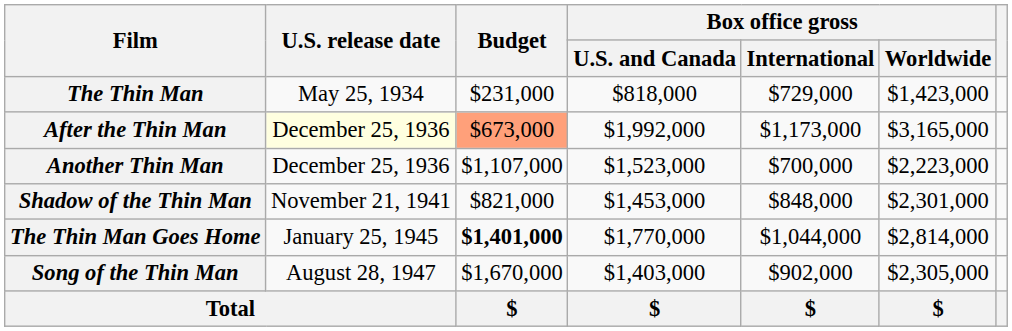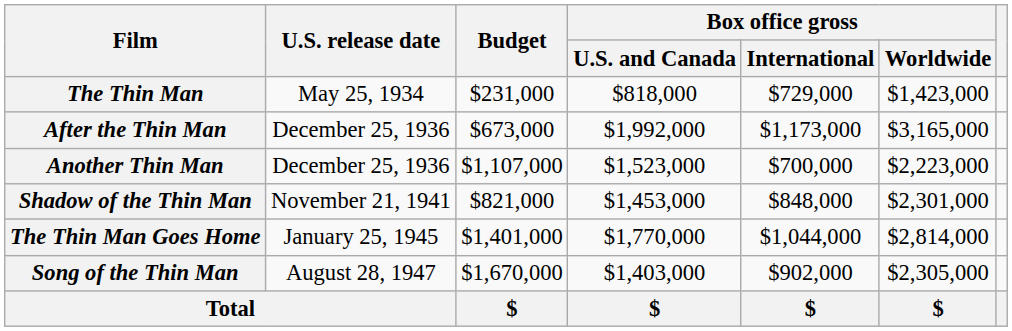(361, 129) lightyellow background -> (361, 129) no background
(512, 129) lightsalmon background -> (512, 129) no background
(512, 237) bold -> (512, 237) normal
